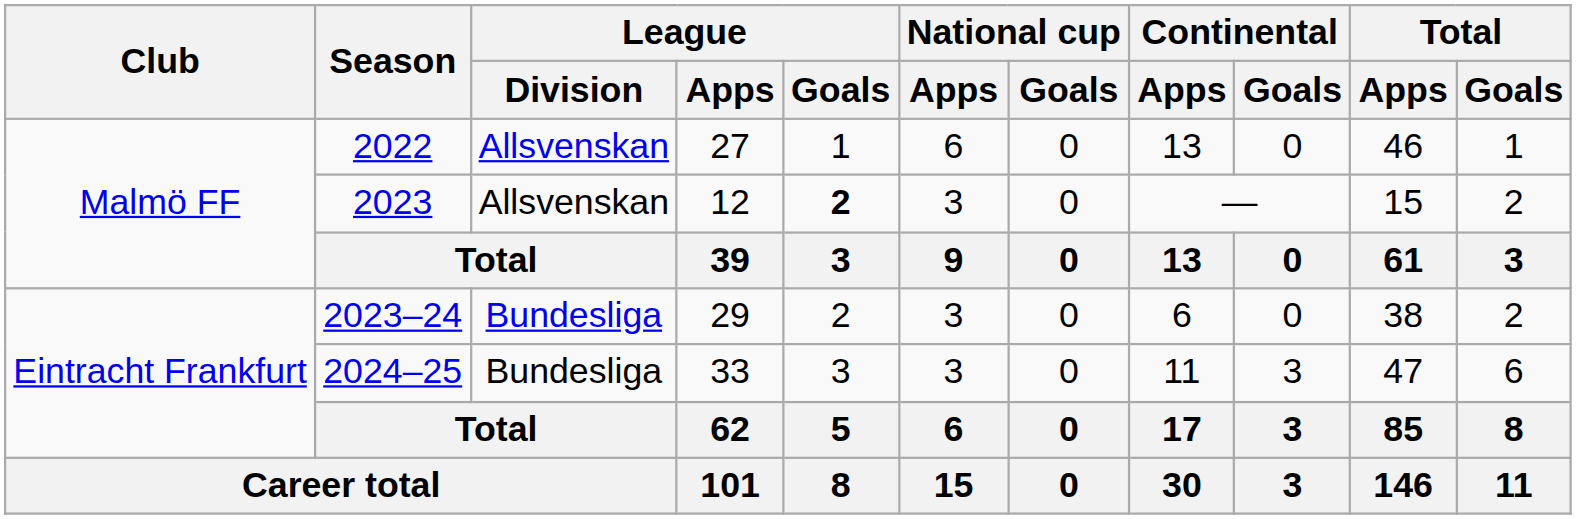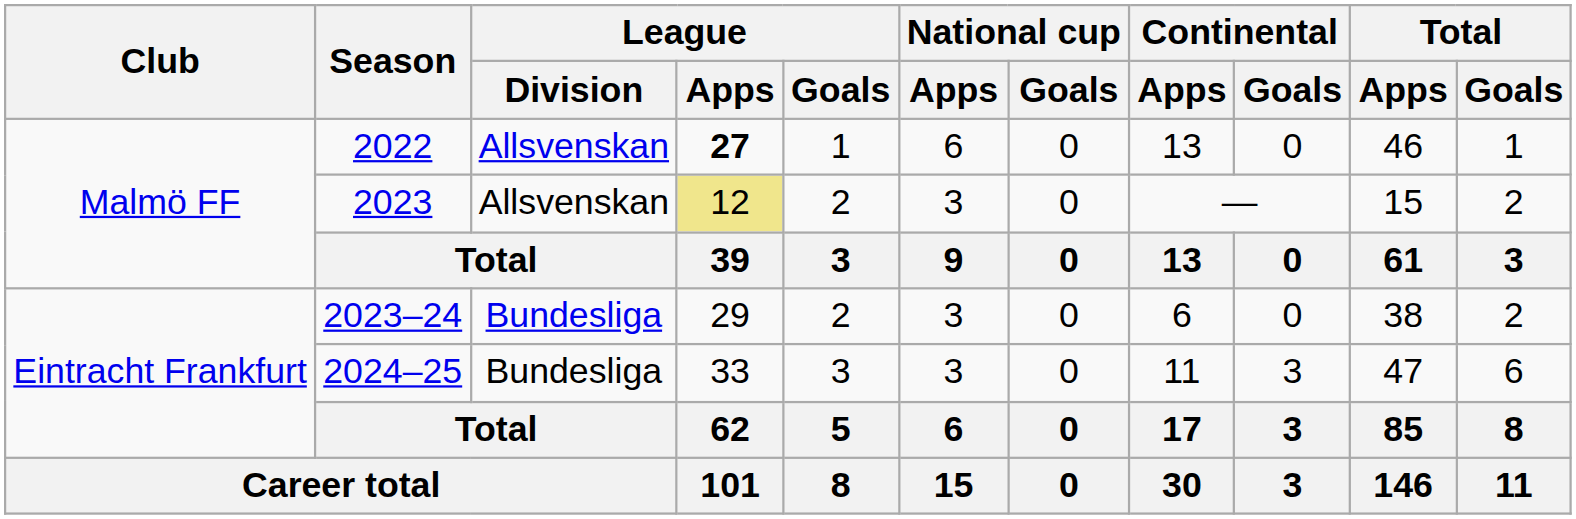(730, 145) normal -> (730, 145) bold
(730, 202) no background -> (730, 202) khaki background
(841, 202) bold -> (841, 202) normal
